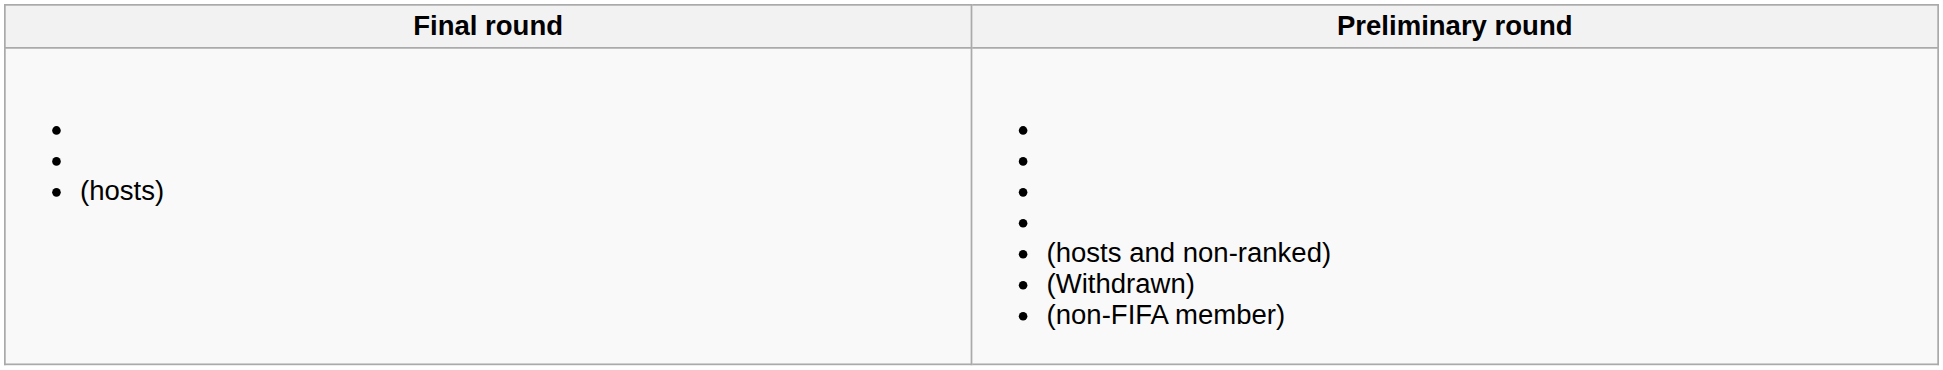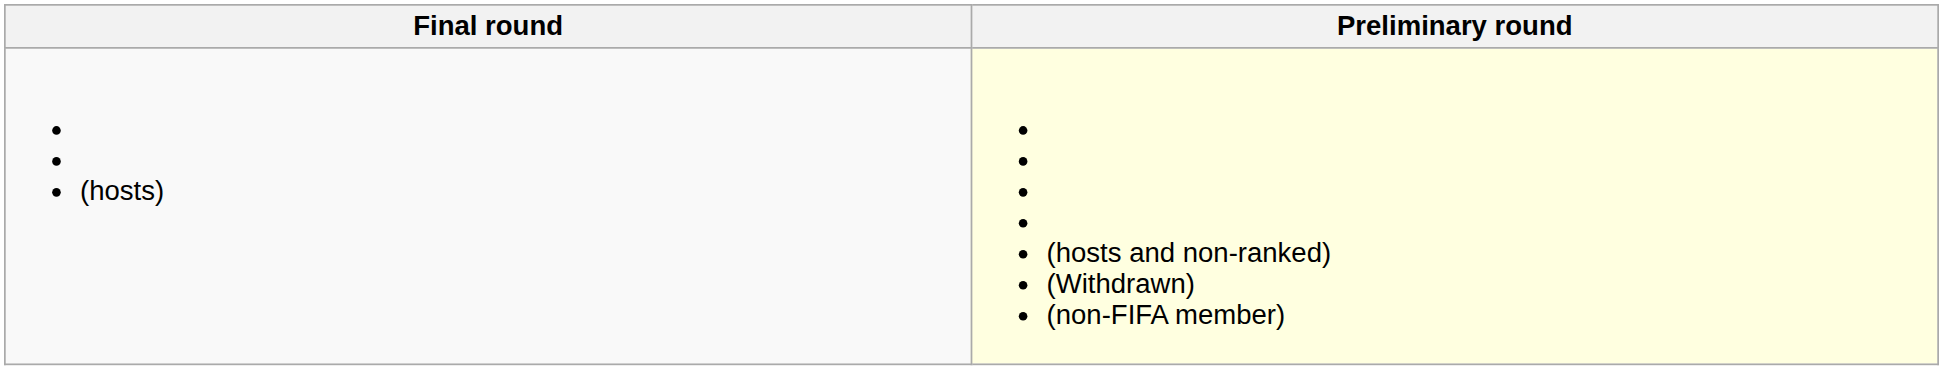(1455, 222) no background -> (1455, 222) lightyellow background
